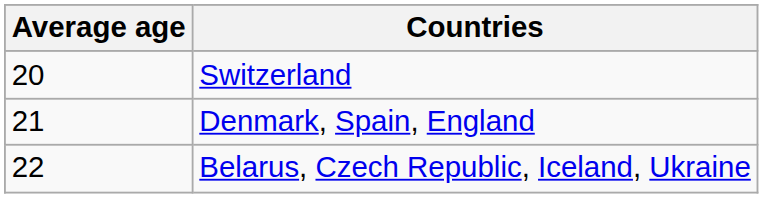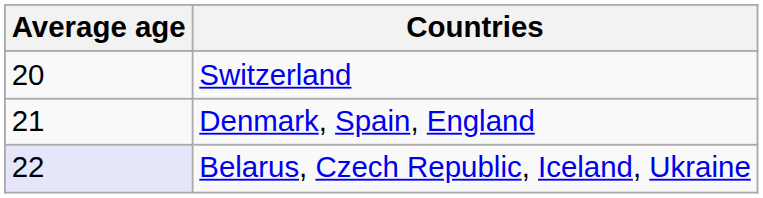(28, 167) no background -> (28, 167) lavender background
